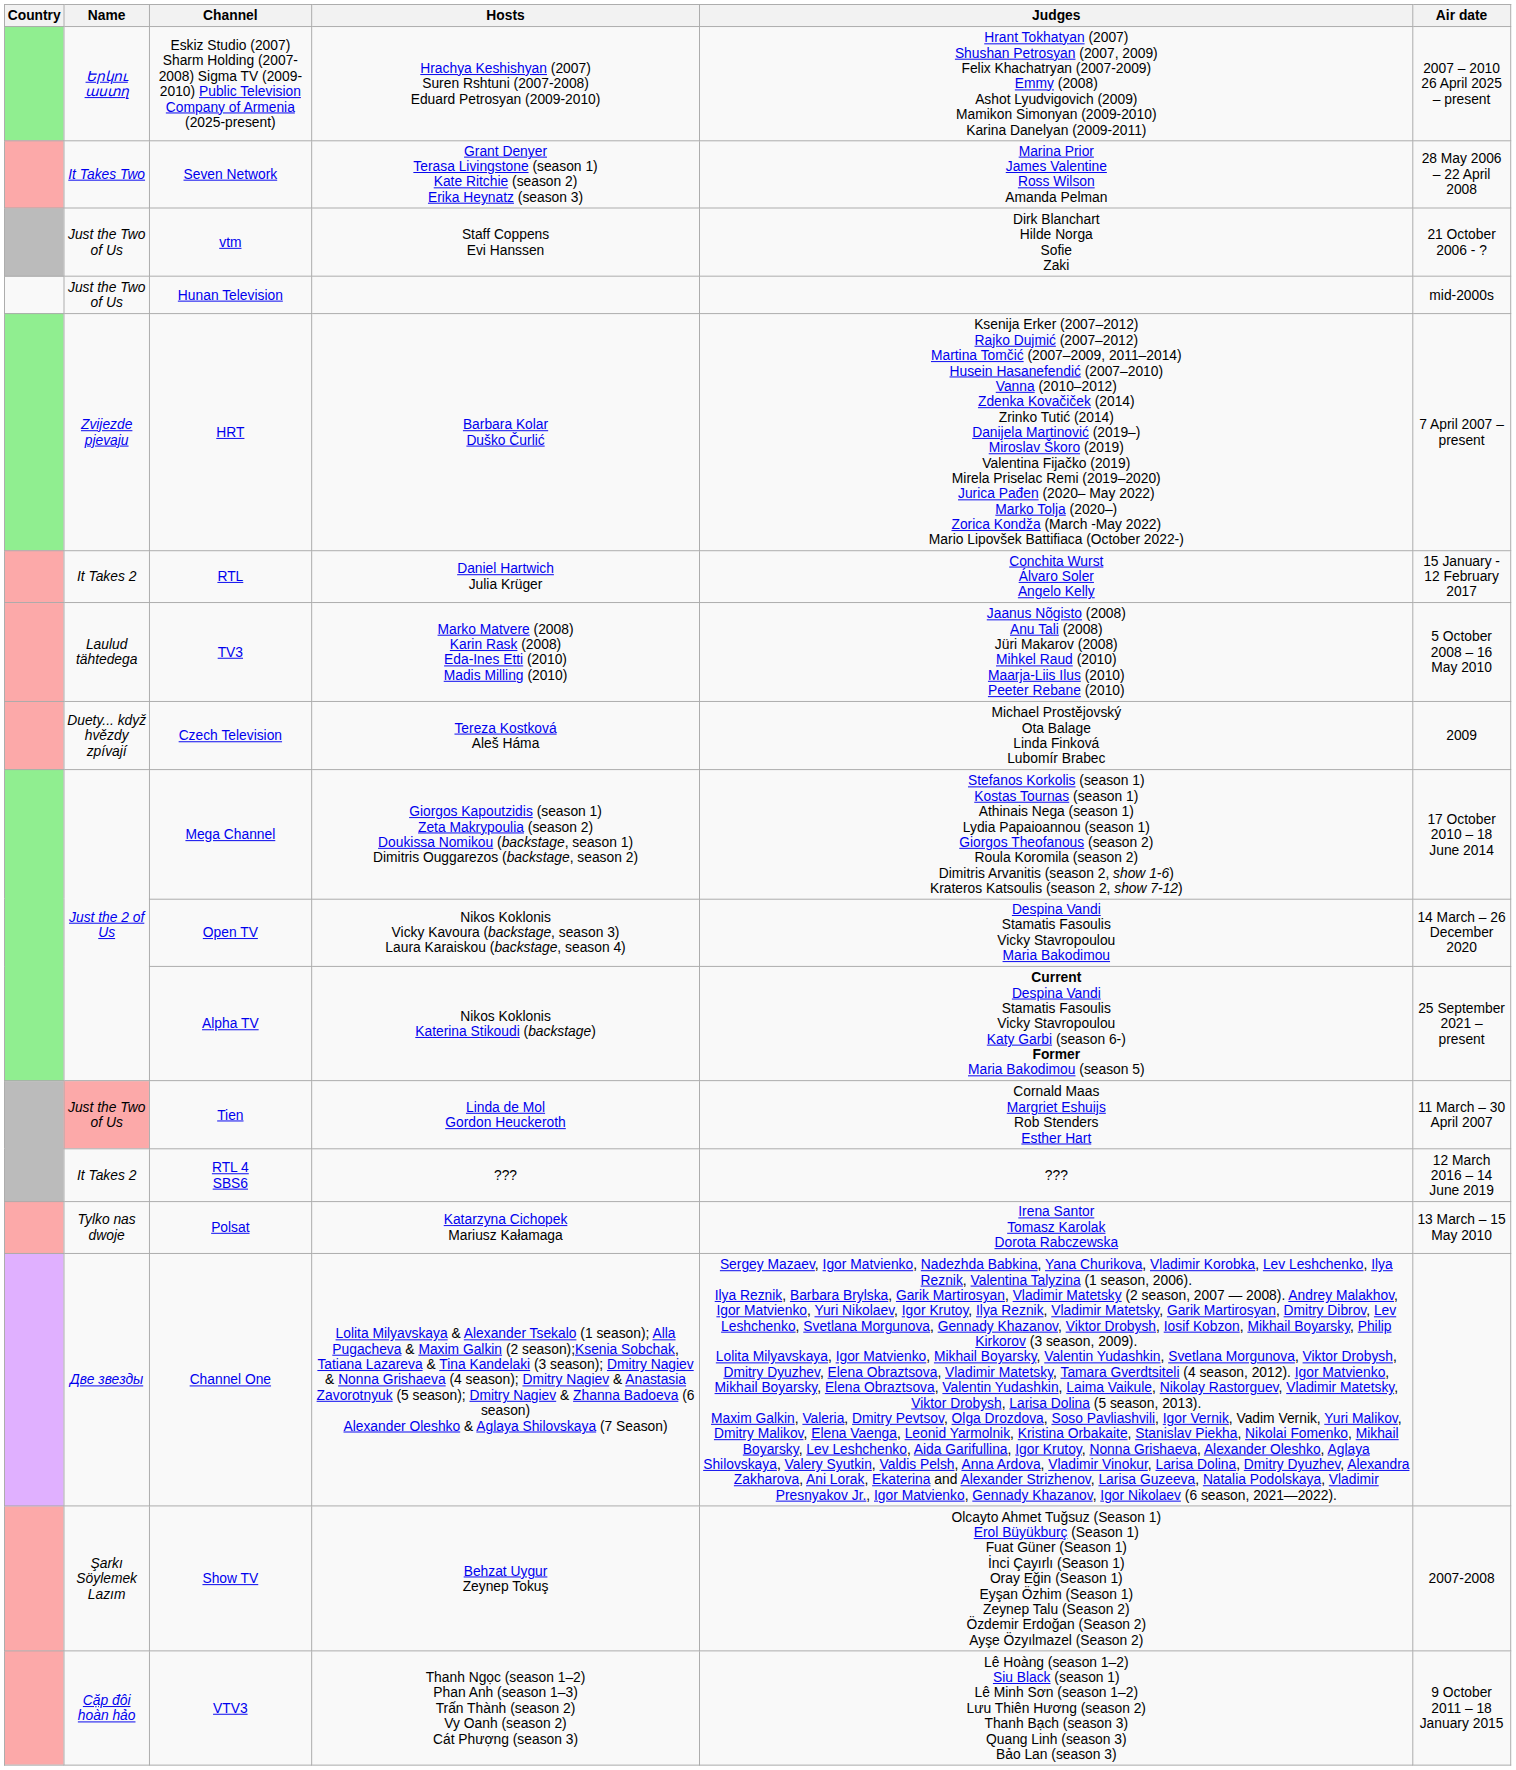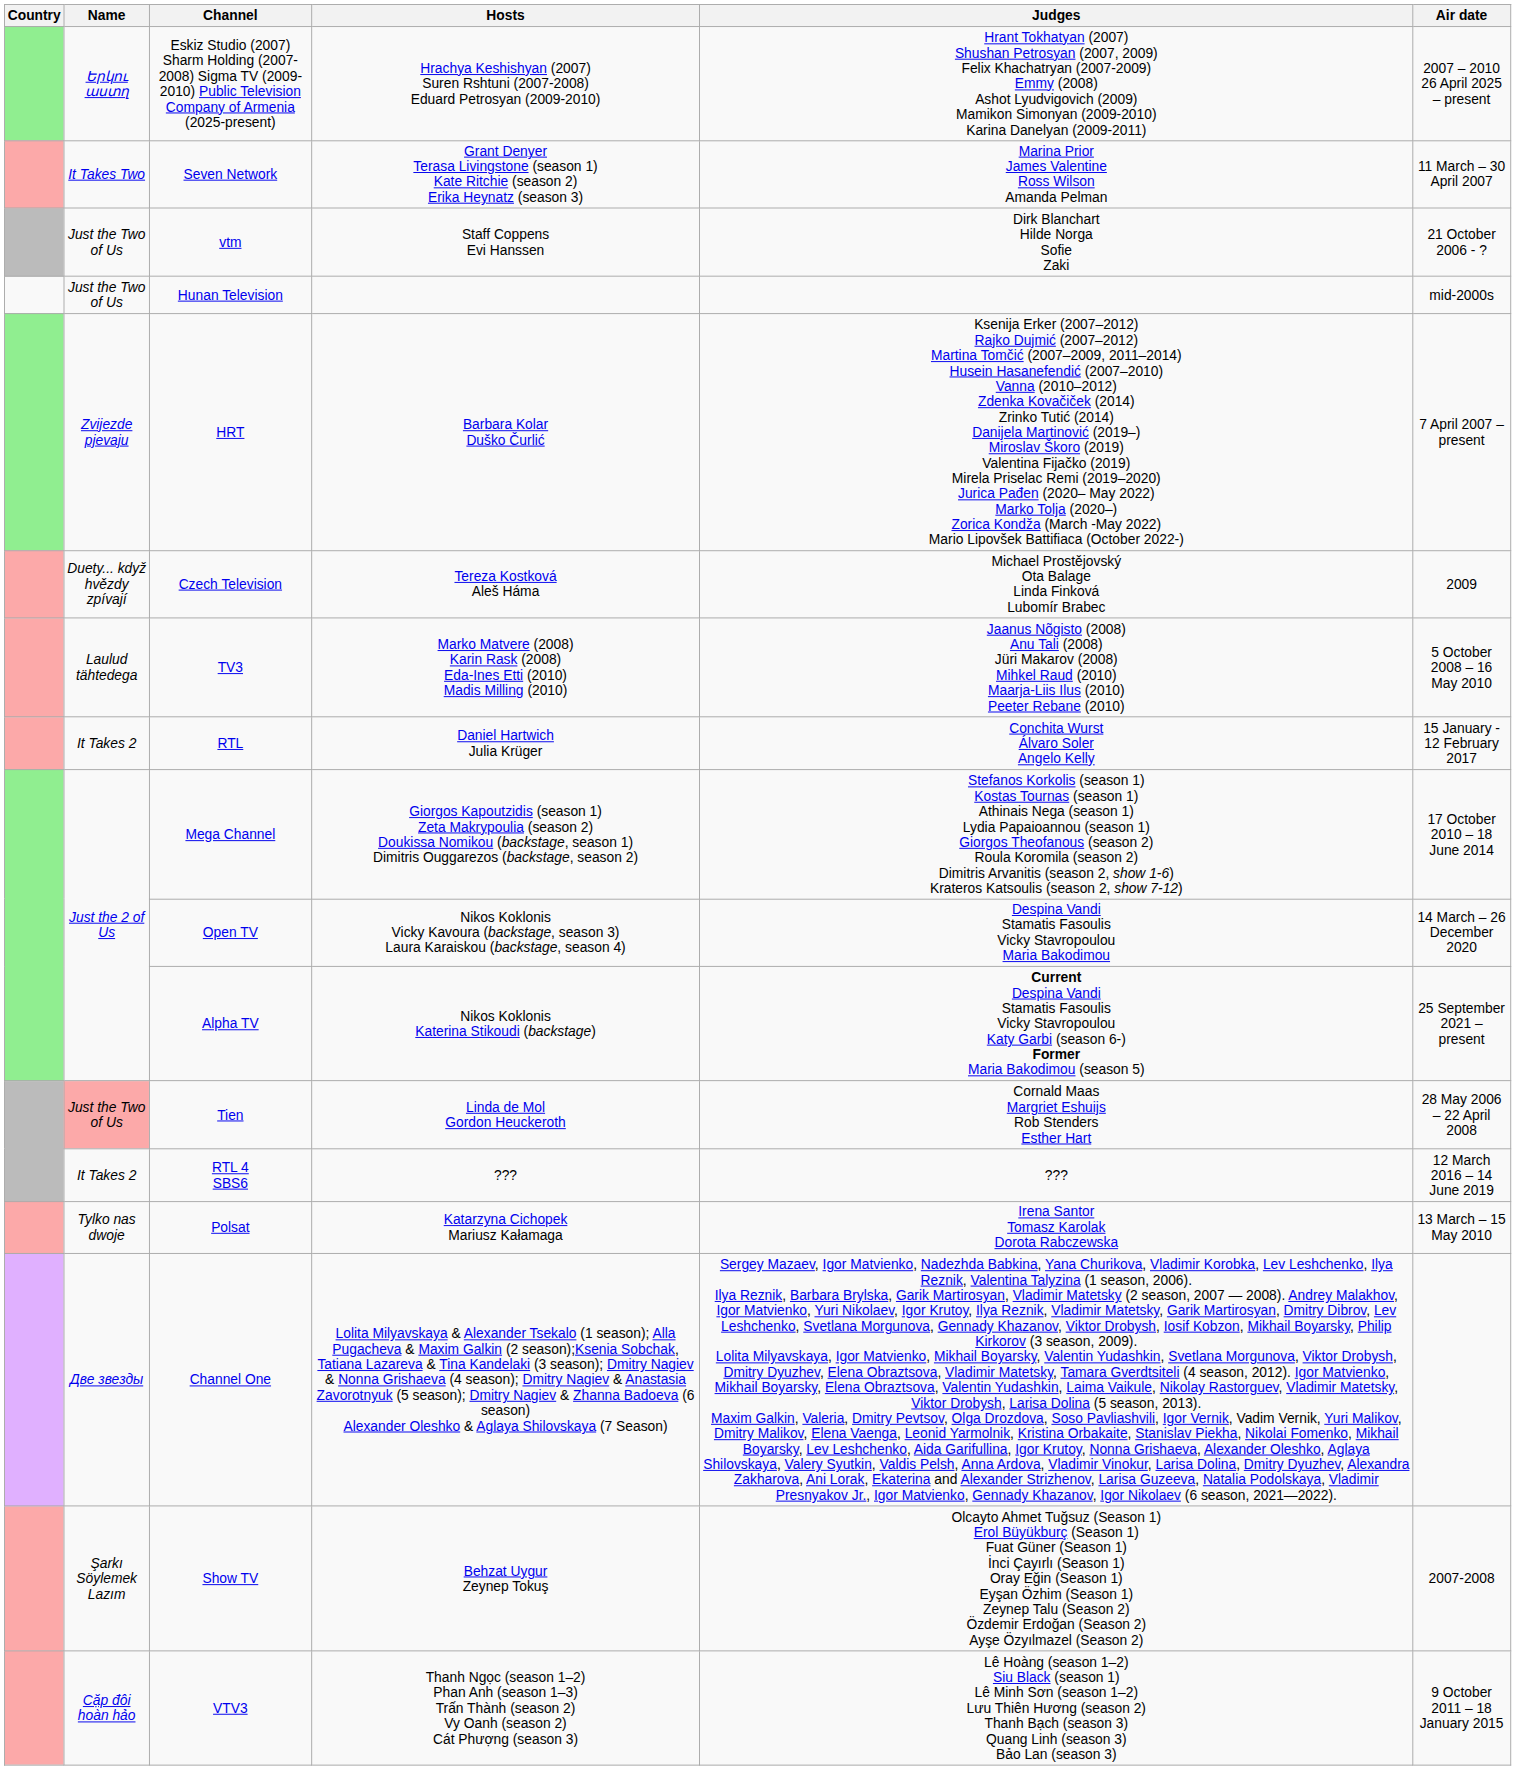(1462, 175) 28 May 2006 – 22 April 2008 -> (1462, 175) 11 March – 30 April 2007
rows swapped: (230, 736) <-> (230, 577)
(1462, 1115) 11 March – 30 April 2007 -> (1462, 1115) 28 May 2006 – 22 April 2008
